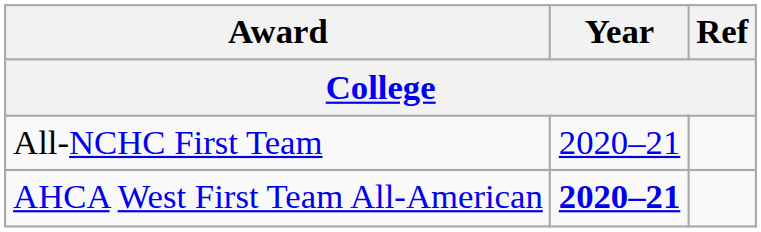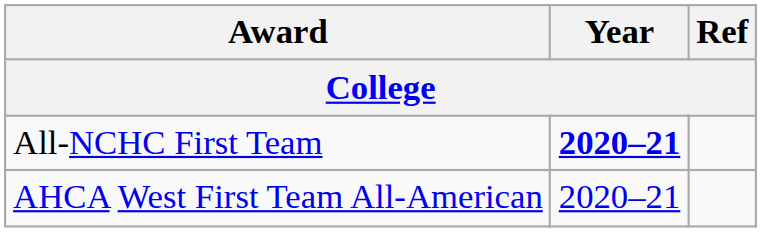(620, 142) normal -> (620, 142) bold
(620, 197) bold -> (620, 197) normal
